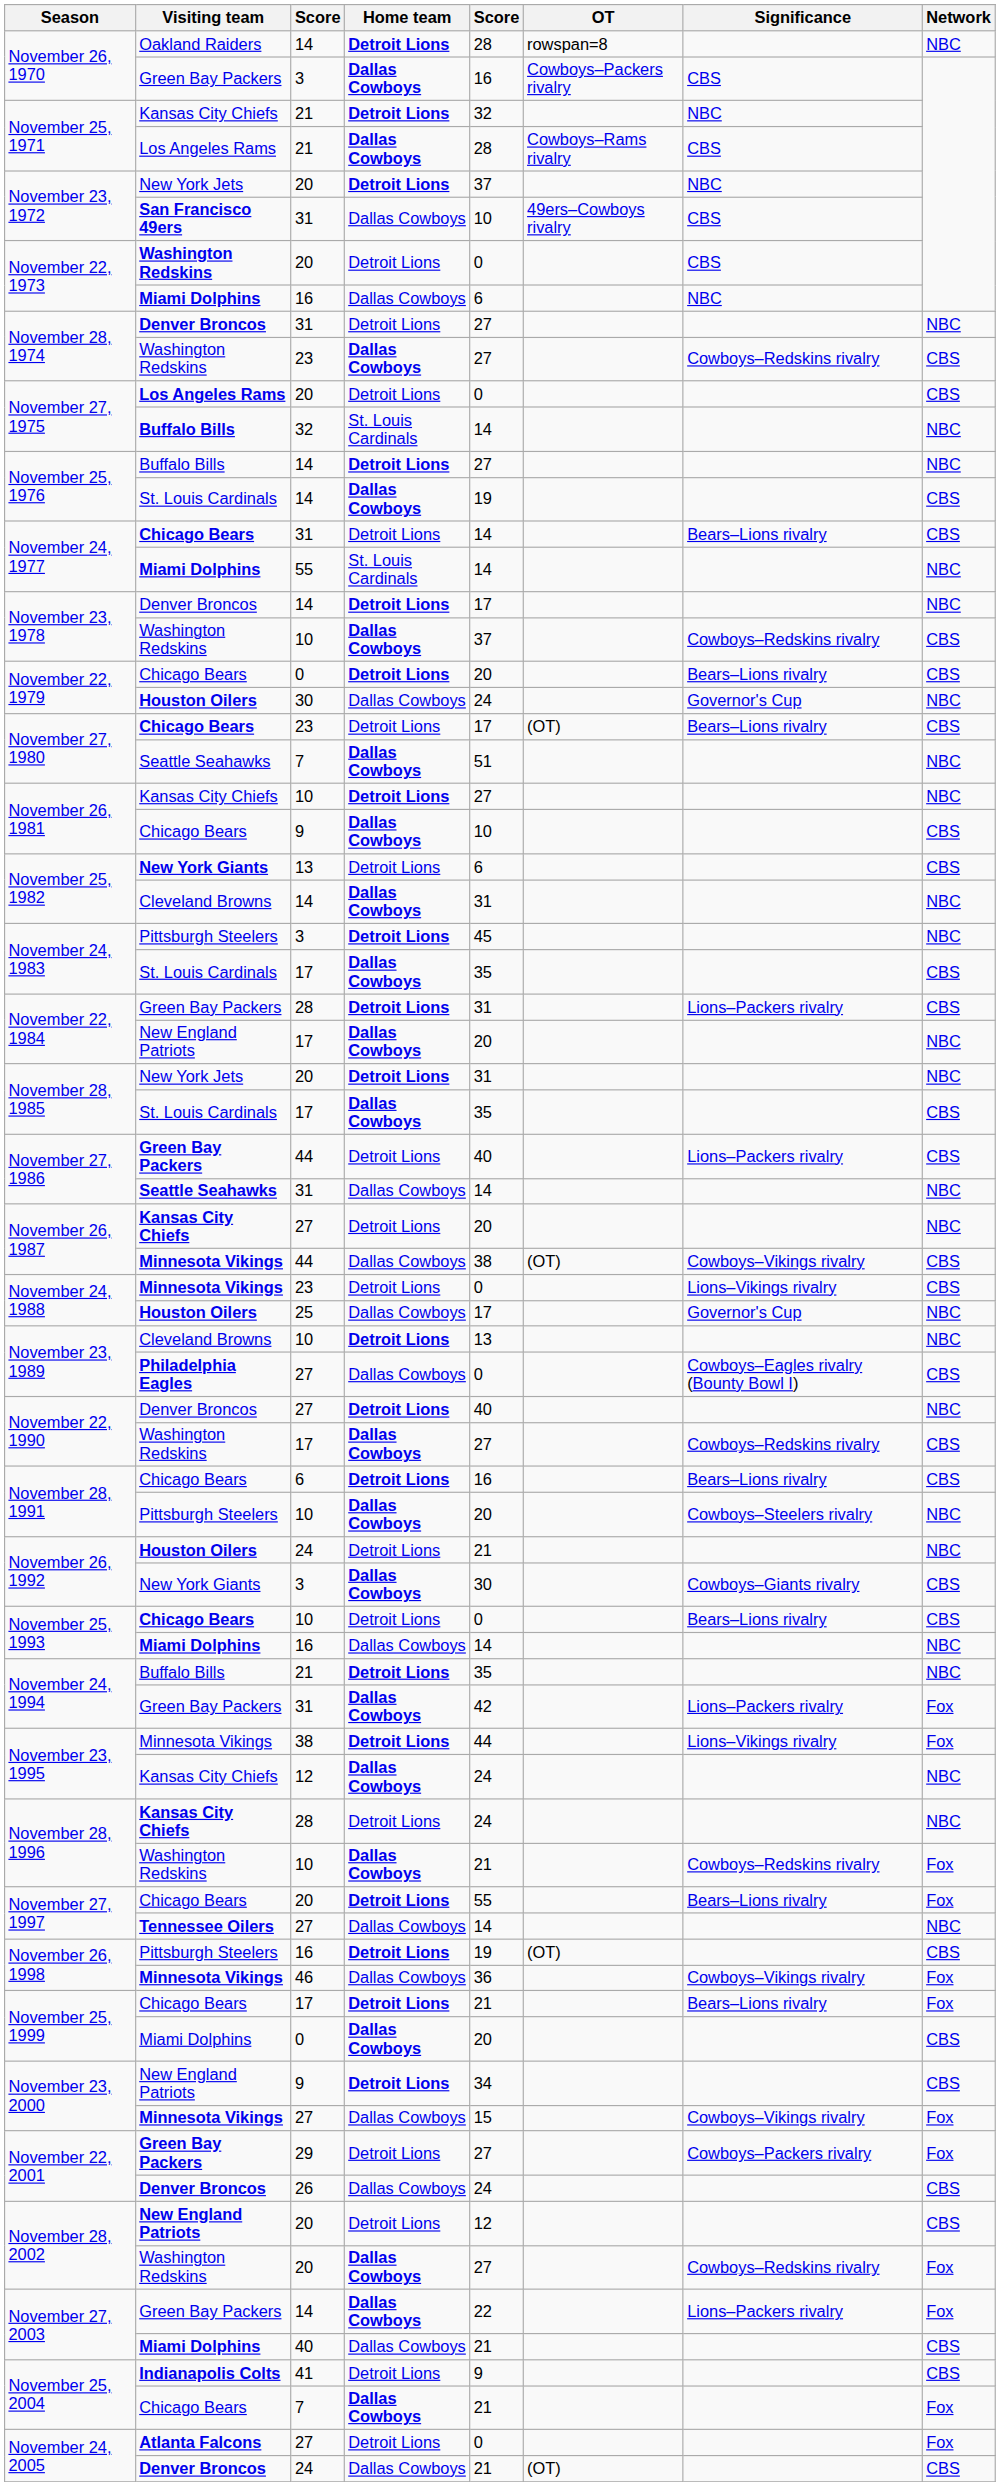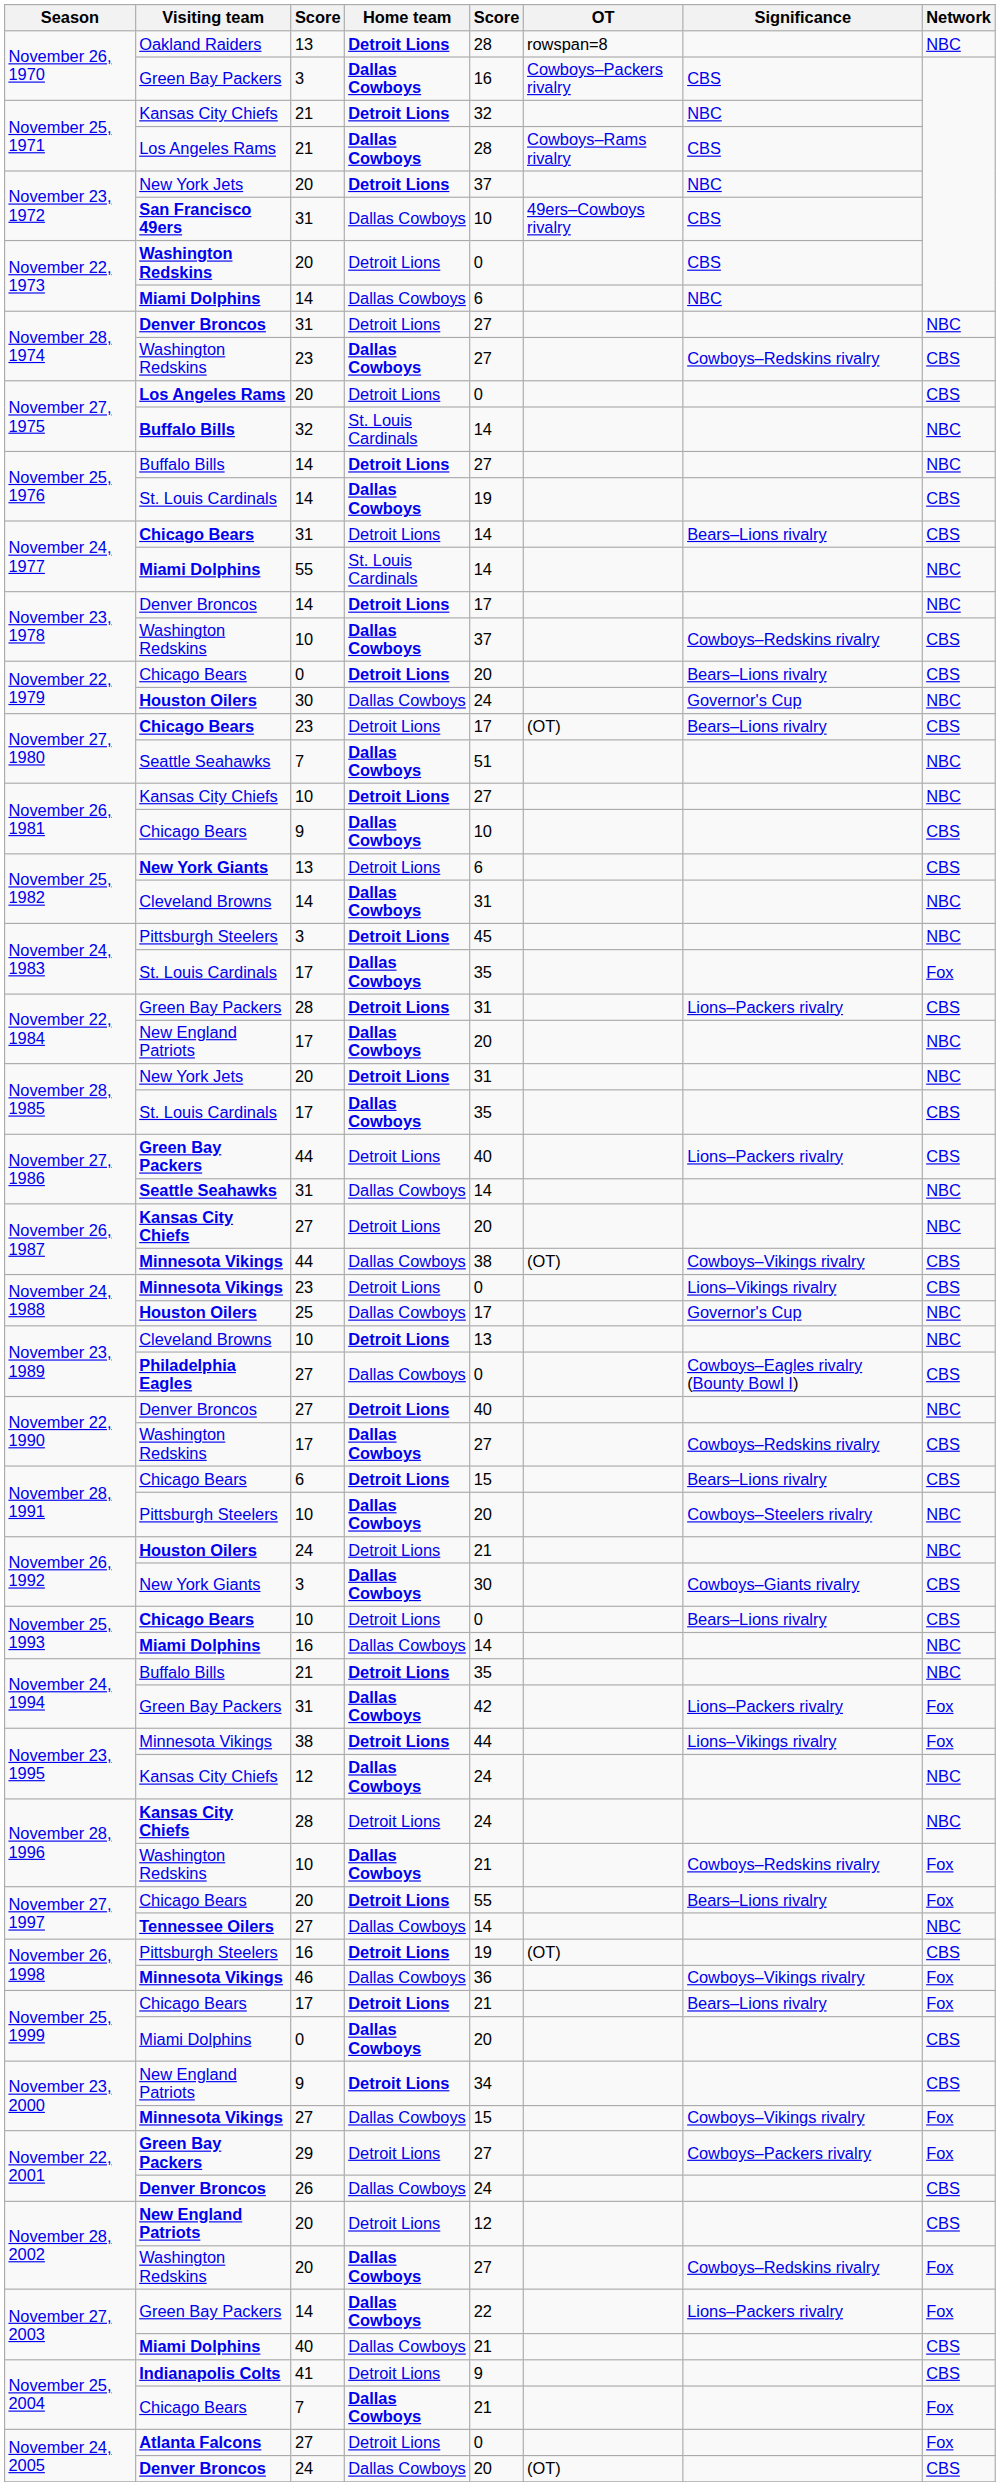(304, 44) 14 -> (304, 44) 13
(304, 298) 16 -> (304, 298) 14
(943, 972) CBS -> (940, 972) Fox
(483, 1480) 16 -> (483, 1480) 15
(483, 2469) 21 -> (483, 2469) 20
